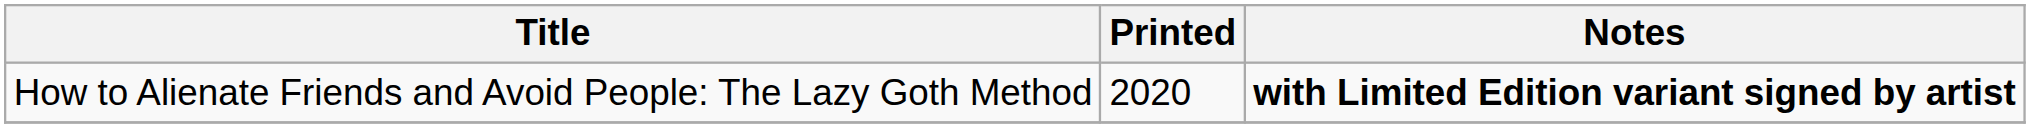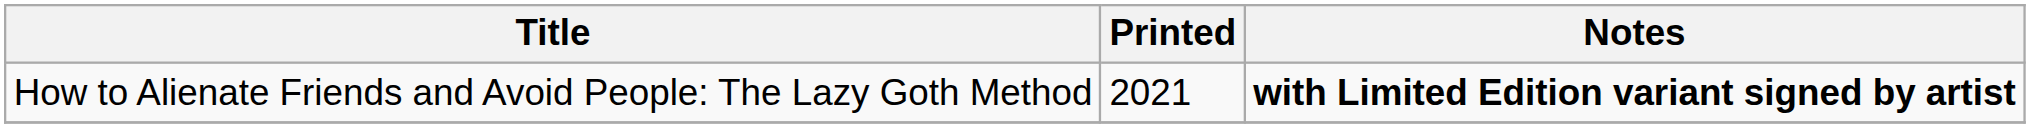(1150, 92) 2020 -> (1150, 92) 2021
